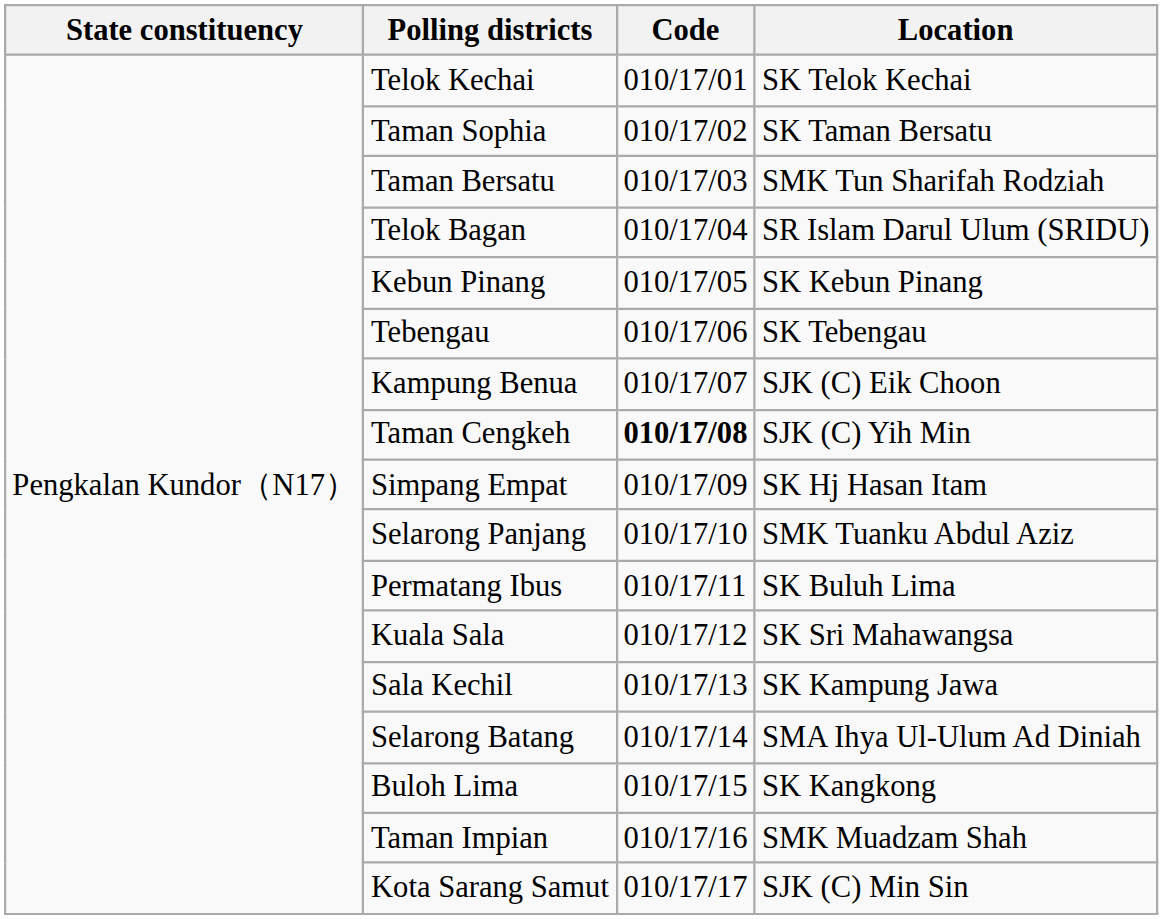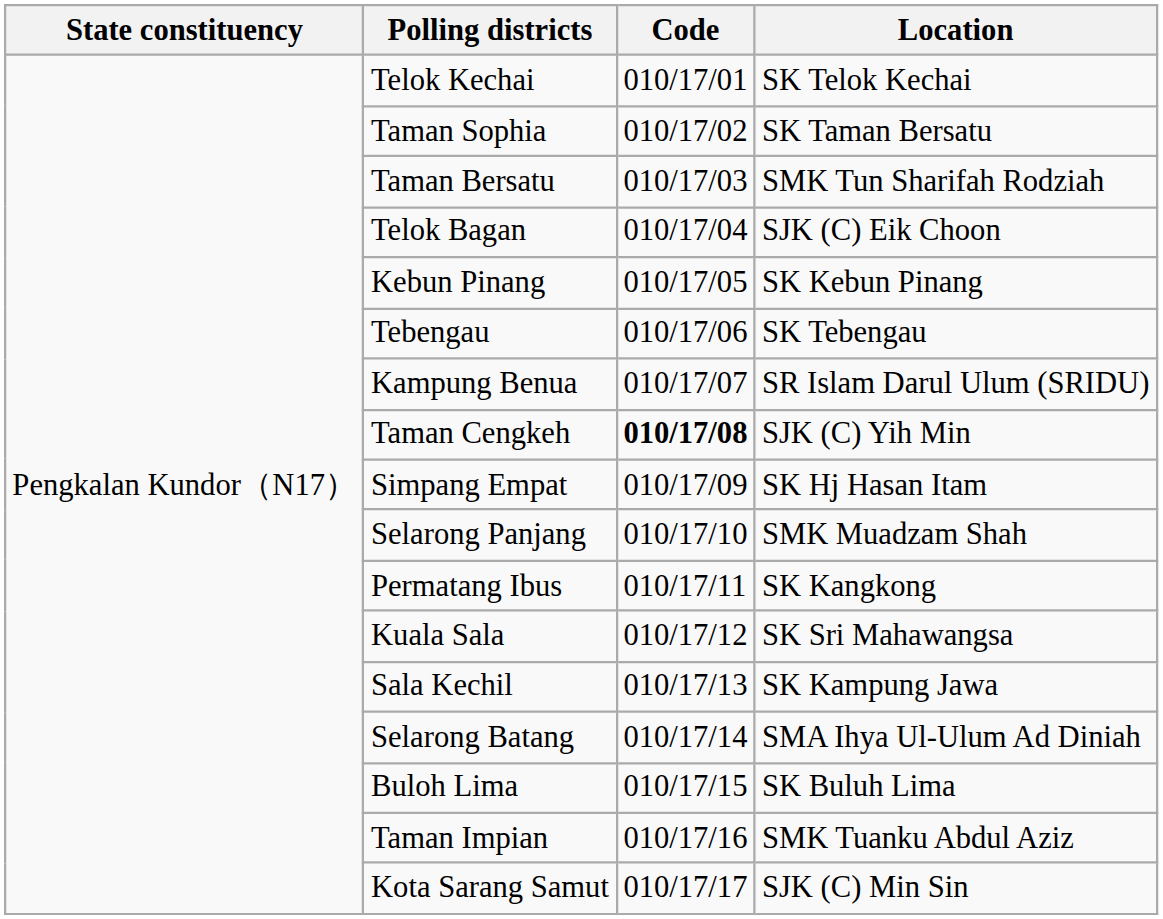(956, 231) SR Islam Darul Ulum (SRIDU) -> (881, 231) SJK (C) Eik Choon
(881, 382) SJK (C) Eik Choon -> (956, 382) SR Islam Darul Ulum (SRIDU)
(918, 534) SMK Tuanku Abdul Aziz -> (894, 534) SMK Muadzam Shah
(859, 584) SK Buluh Lima -> (849, 584) SK Kangkong
(849, 786) SK Kangkong -> (859, 786) SK Buluh Lima
(894, 837) SMK Muadzam Shah -> (918, 837) SMK Tuanku Abdul Aziz
